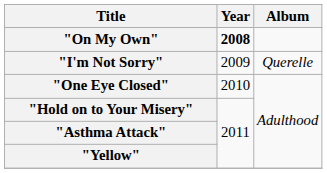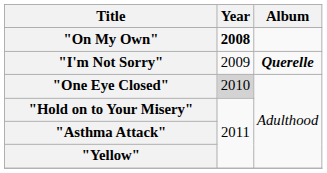(288, 62) normal -> (288, 62) bold
(235, 86) no background -> (235, 86) lightgrey background
